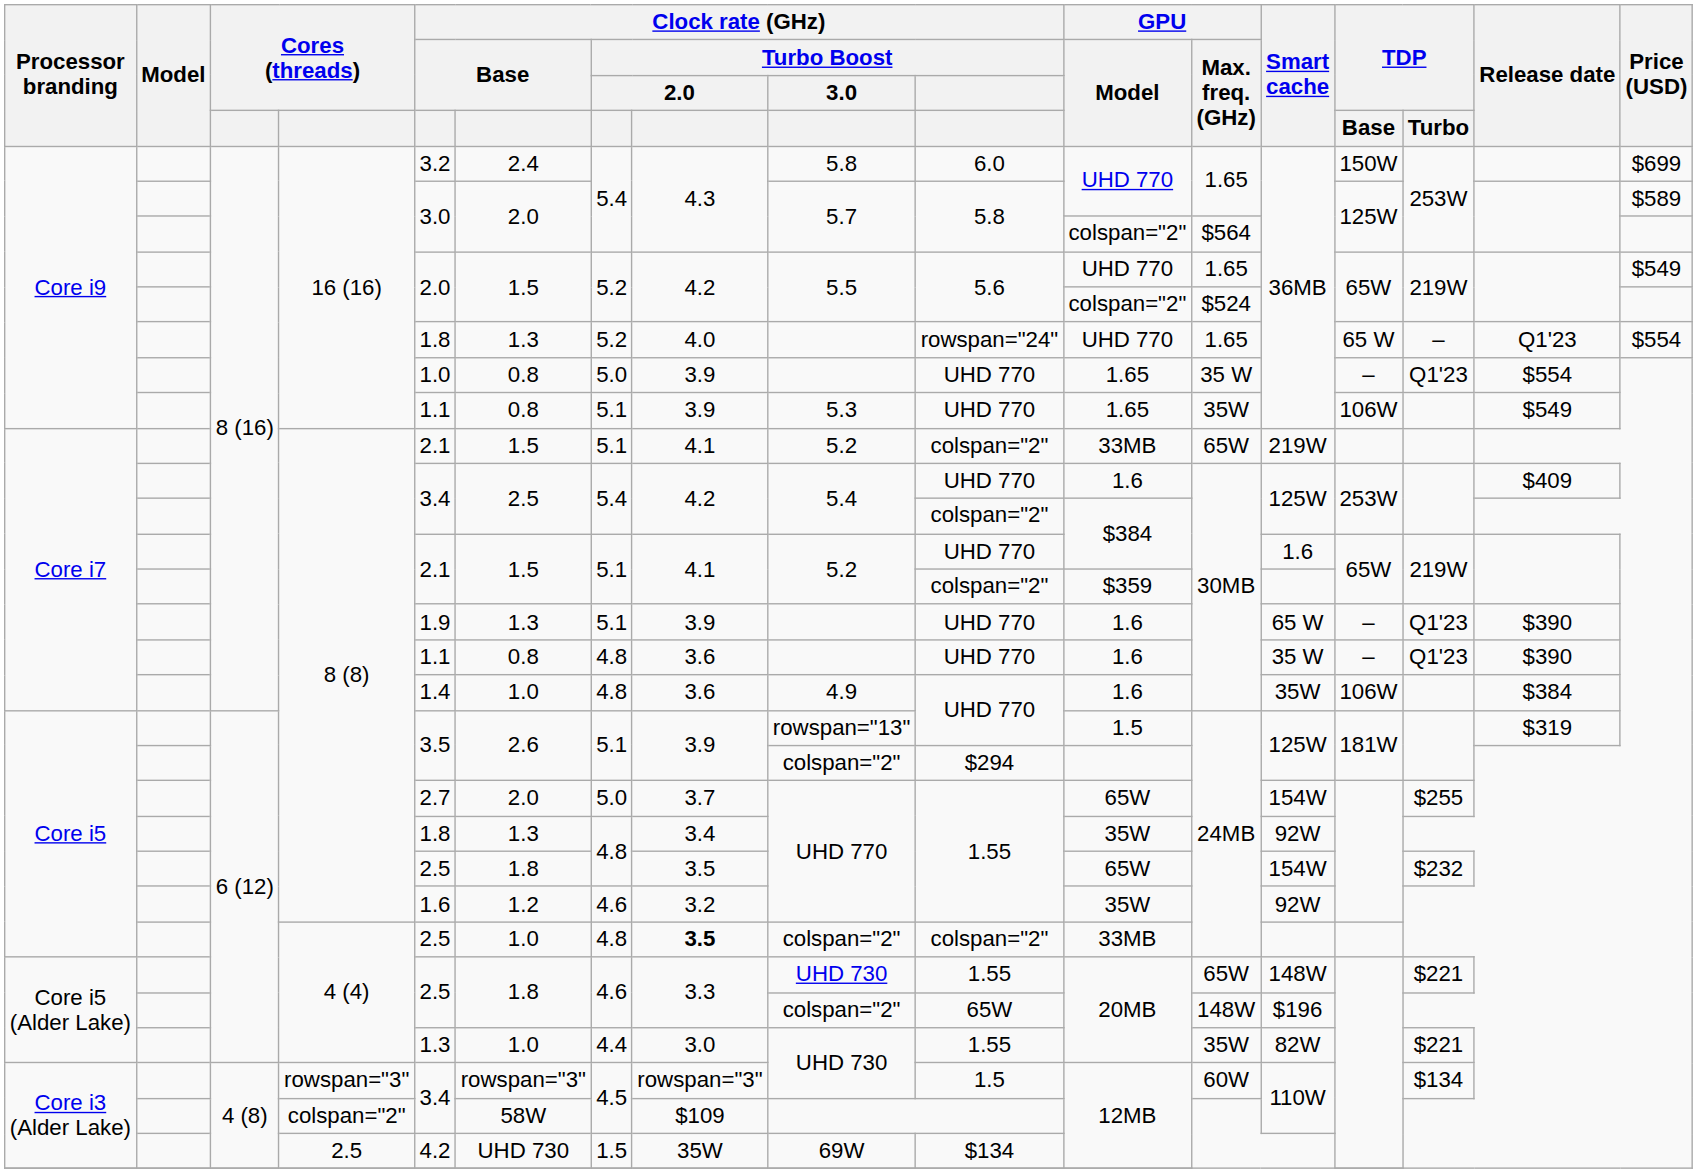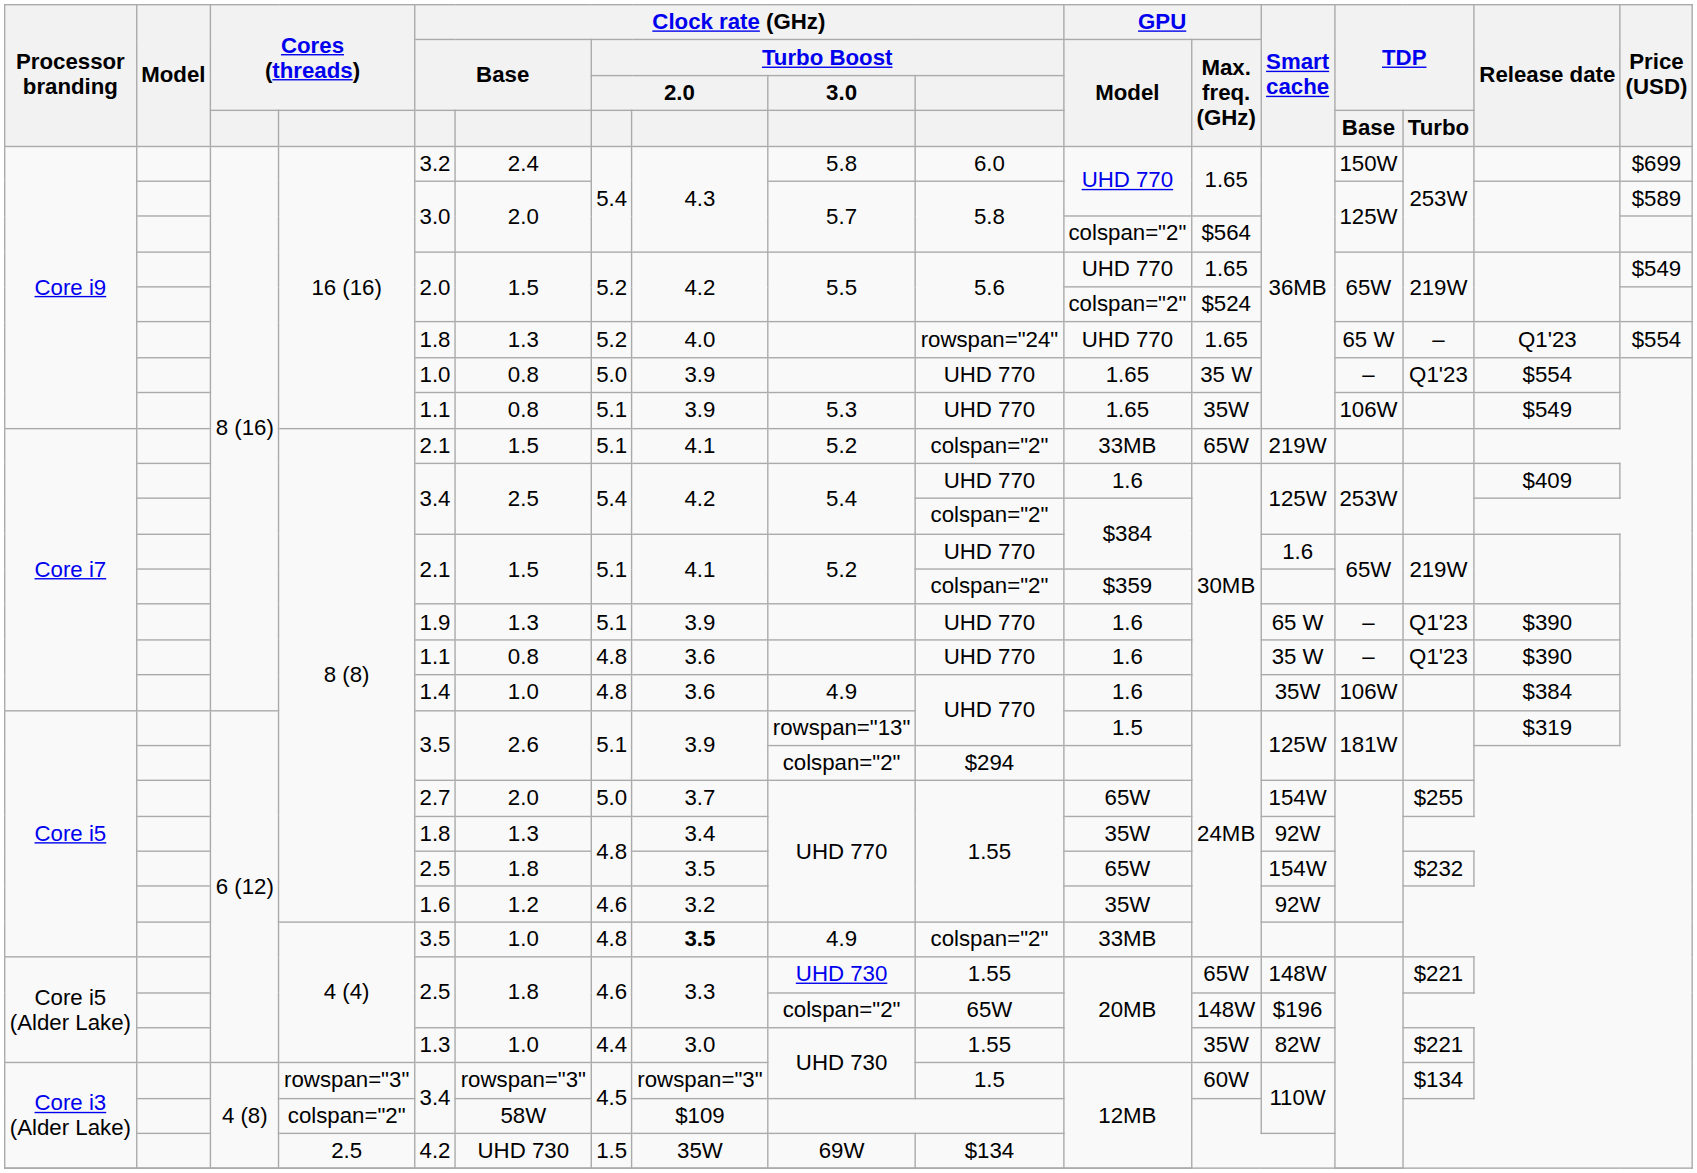(435, 939) 2.5 -> (435, 939) 3.5
(842, 939) colspan="2" -> (842, 939) 4.9
